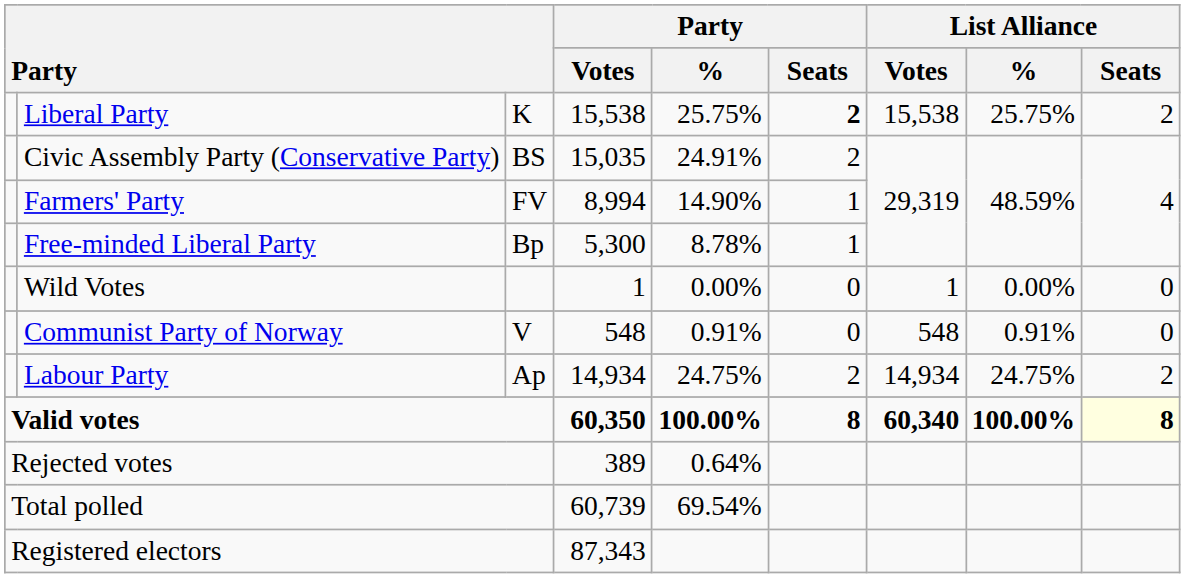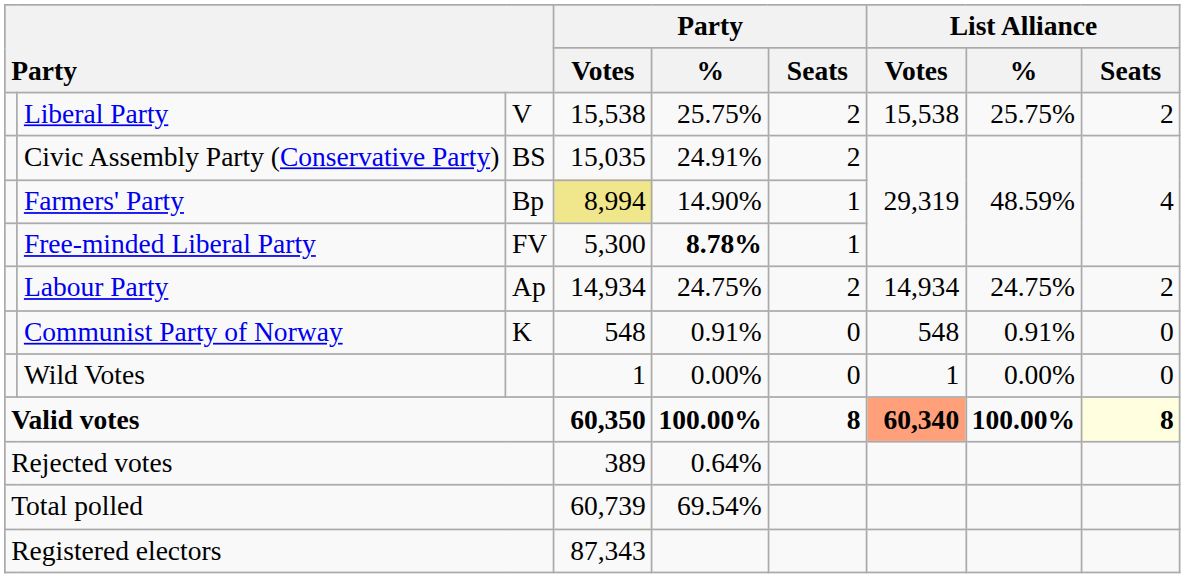(522, 113) K -> (522, 113) V
(854, 113) bold -> (854, 113) normal
(530, 200) FV -> (528, 200) Bp
(615, 200) no background -> (615, 200) khaki background
(528, 244) Bp -> (530, 244) FV
(726, 244) normal -> (724, 244) bold
rows swapped: (96, 375) <-> (84, 288)
(522, 331) V -> (522, 331) K
(921, 419) no background -> (921, 419) lightsalmon background
